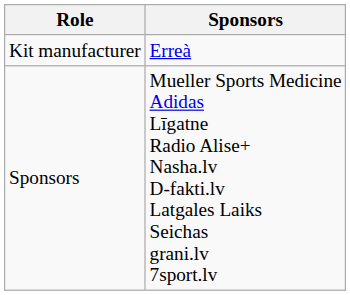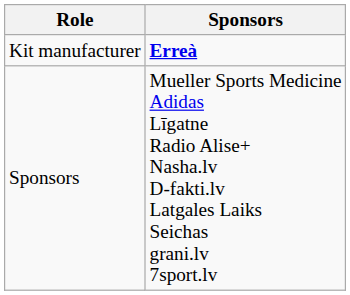(170, 50) normal -> (173, 50) bold
